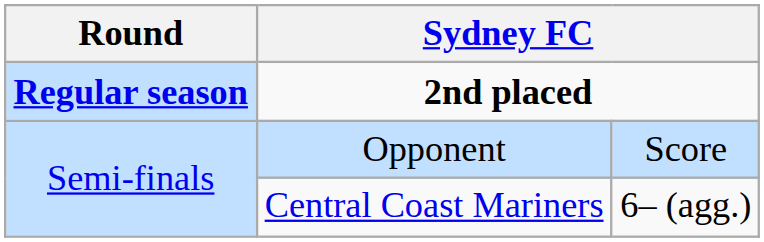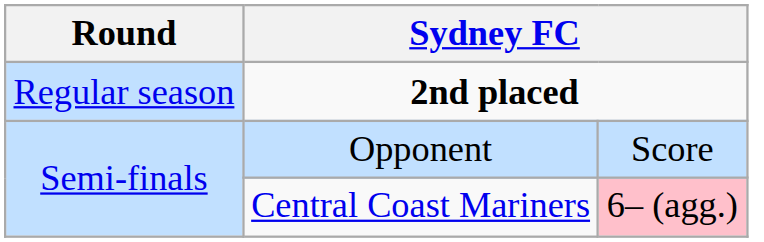(131, 90) bold -> (124, 90) normal
(686, 206) no background -> (672, 206) pink background
